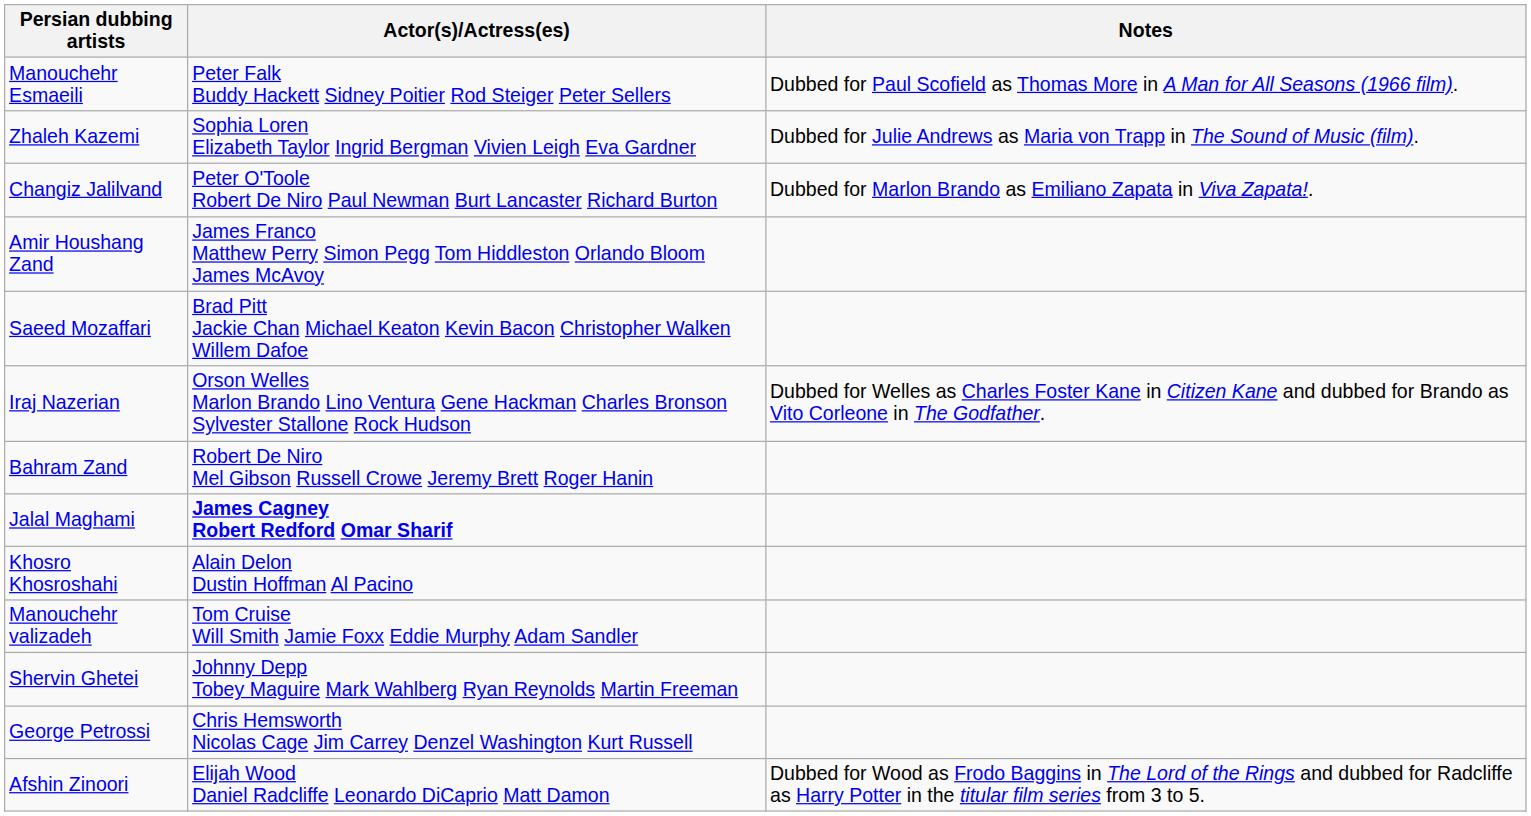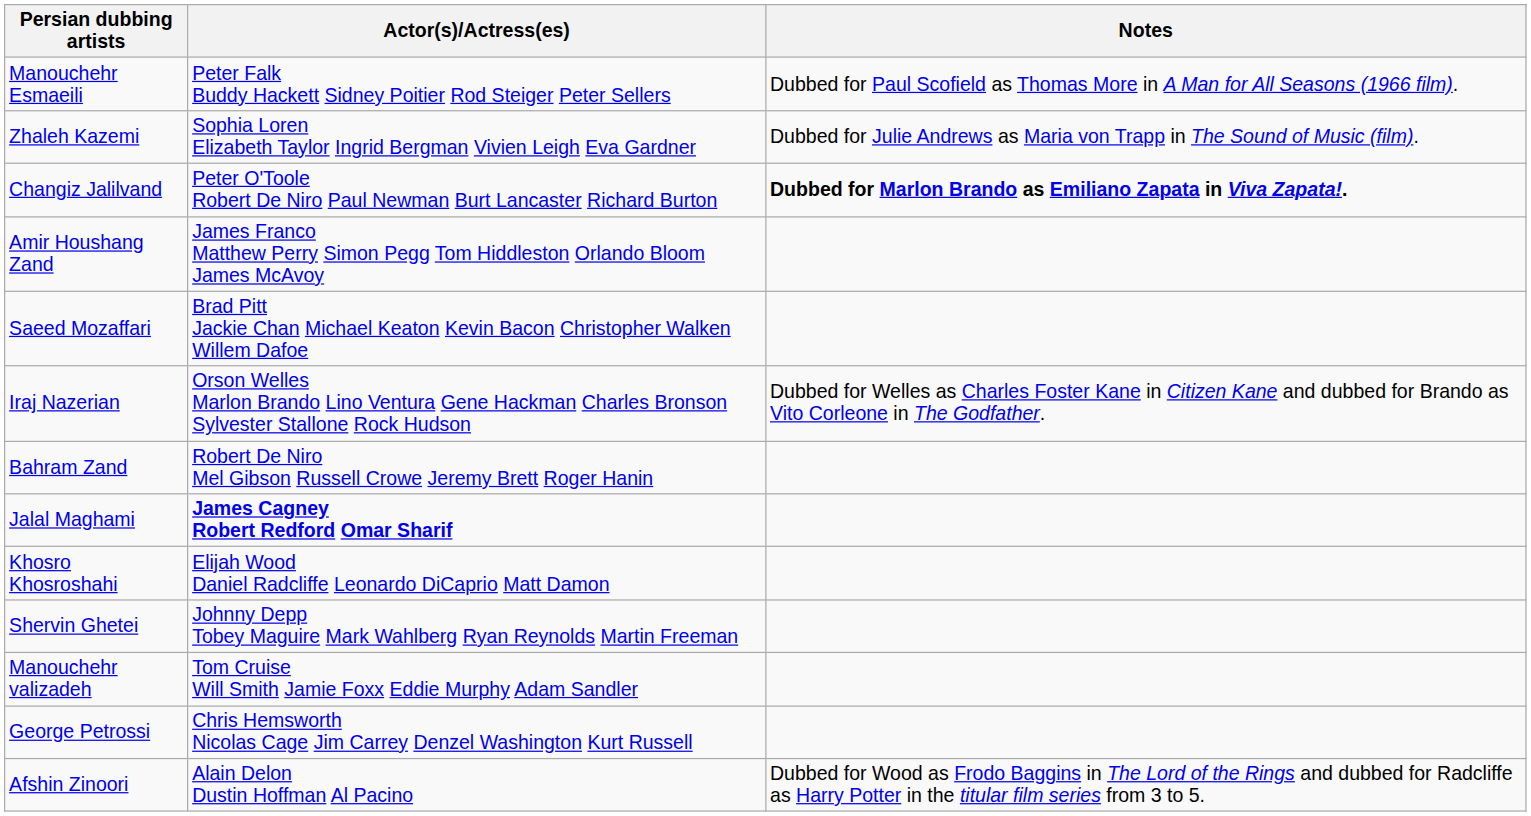(1042, 189) normal -> (1059, 189) bold
(303, 573) Alain Delon Dustin Hoffman Al Pacino -> (401, 573) Elijah Wood Daniel Radcliffe Leonardo DiCaprio Matt Damon
rows swapped: (74, 678) <-> (63, 626)
(401, 784) Elijah Wood Daniel Radcliffe Leonardo DiCaprio Matt Damon -> (303, 784) Alain Delon Dustin Hoffman Al Pacino
